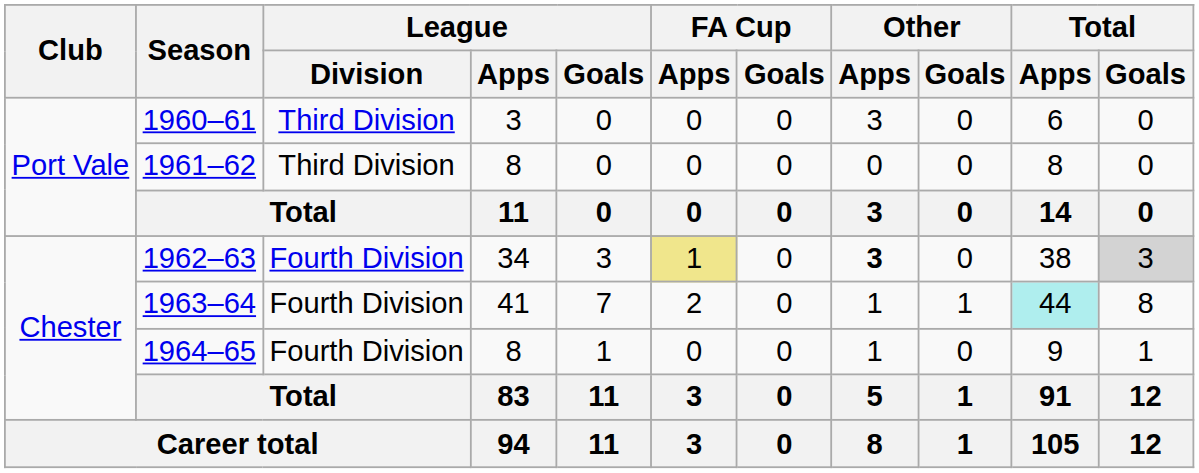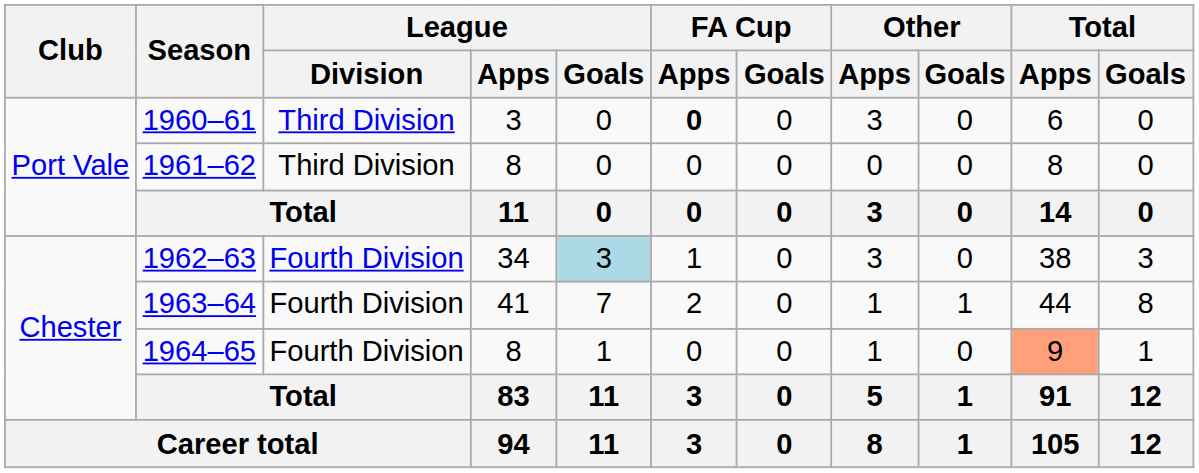(694, 119) normal -> (694, 119) bold
(604, 258) no background -> (604, 258) lightblue background
(694, 258) khaki background -> (694, 258) no background
(875, 258) bold -> (875, 258) normal
(1146, 258) lightgrey background -> (1146, 258) no background
(1055, 304) paleturquoise background -> (1055, 304) no background
(1055, 350) no background -> (1055, 350) lightsalmon background
